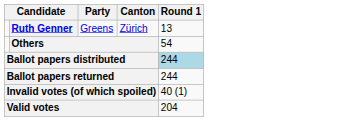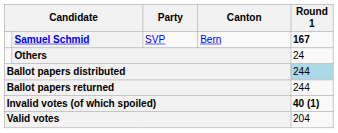+ row: (52, 39)
- row: (42, 28)
(166, 44) 54 -> (299, 55) 24
(174, 92) normal -> (306, 103) bold
